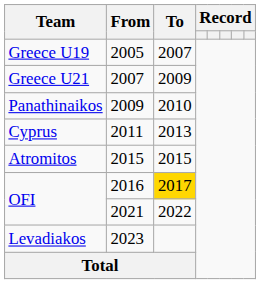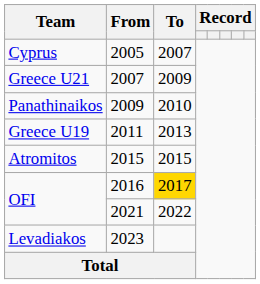(49, 52) Greece U19 -> (33, 52) Cyprus
(33, 132) Cyprus -> (49, 132) Greece U19
